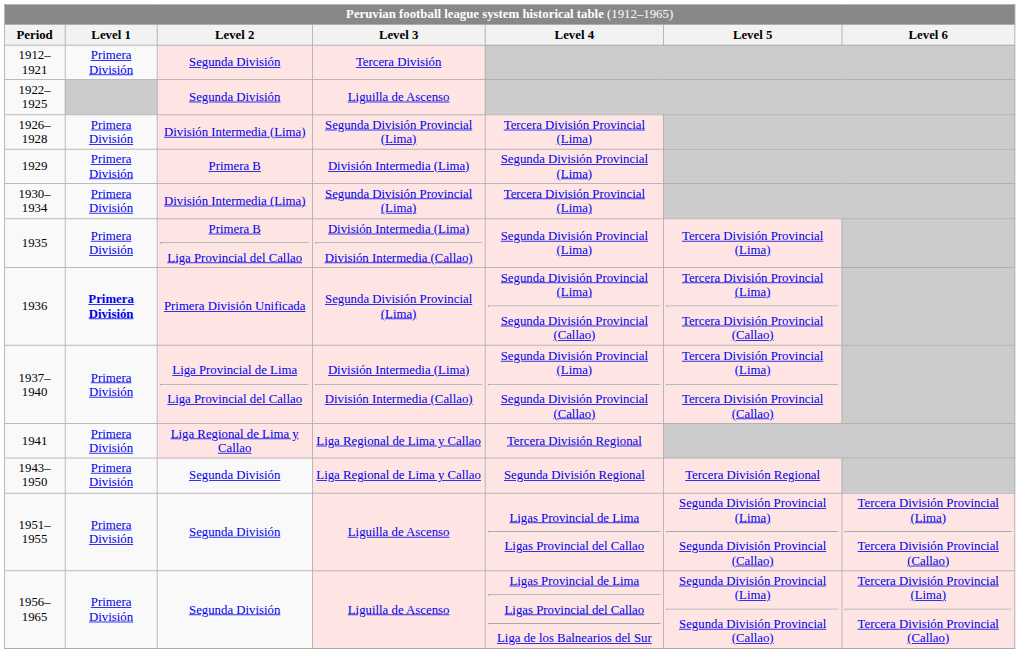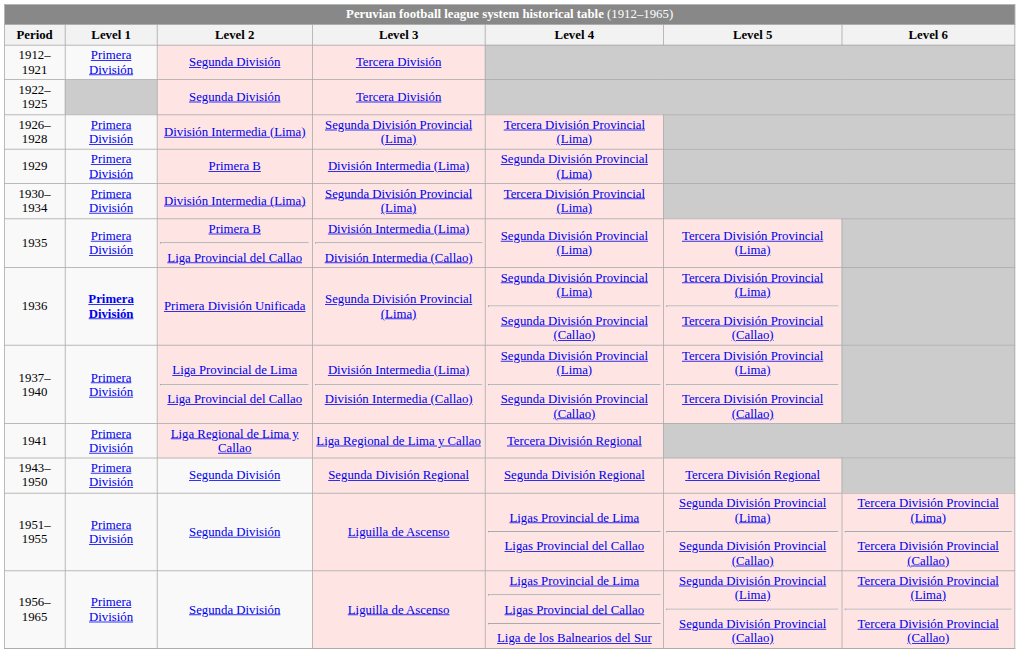(399, 97) Liguilla de Ascenso -> (399, 97) Tercera División
(399, 475) Liga Regional de Lima y Callao -> (399, 475) Segunda División Regional
